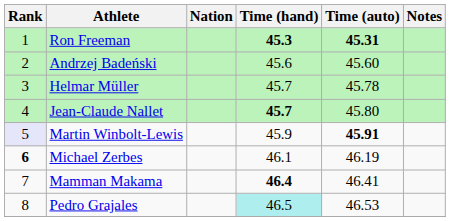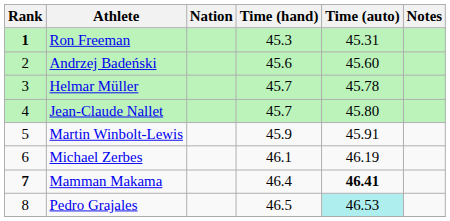(25, 39) normal -> (25, 39) bold
(279, 39) bold -> (279, 39) normal
(362, 39) bold -> (362, 39) normal
(279, 110) bold -> (279, 110) normal
(25, 134) lavender background -> (25, 134) no background
(362, 134) bold -> (362, 134) normal
(25, 157) bold -> (25, 157) normal
(25, 181) normal -> (25, 181) bold
(279, 181) bold -> (279, 181) normal
(362, 181) normal -> (362, 181) bold
(279, 205) paleturquoise background -> (279, 205) no background
(362, 205) no background -> (362, 205) paleturquoise background
